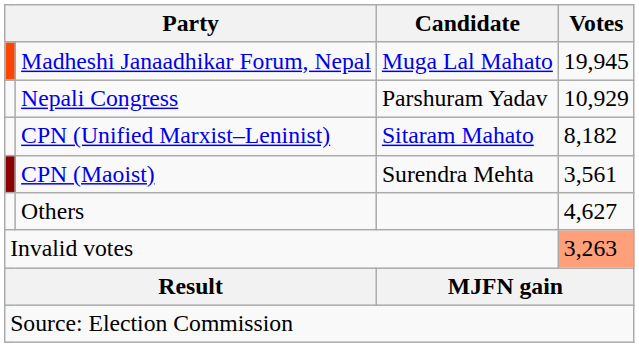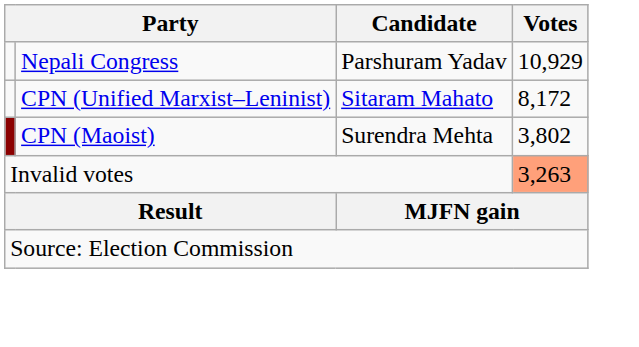- row: (196, 60)
(590, 135) 8,182 -> (544, 98) 8,172
(590, 173) 3,561 -> (544, 135) 3,802
- row: (53, 211)
